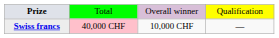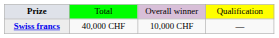(104, 26) pink background -> (104, 26) no background
